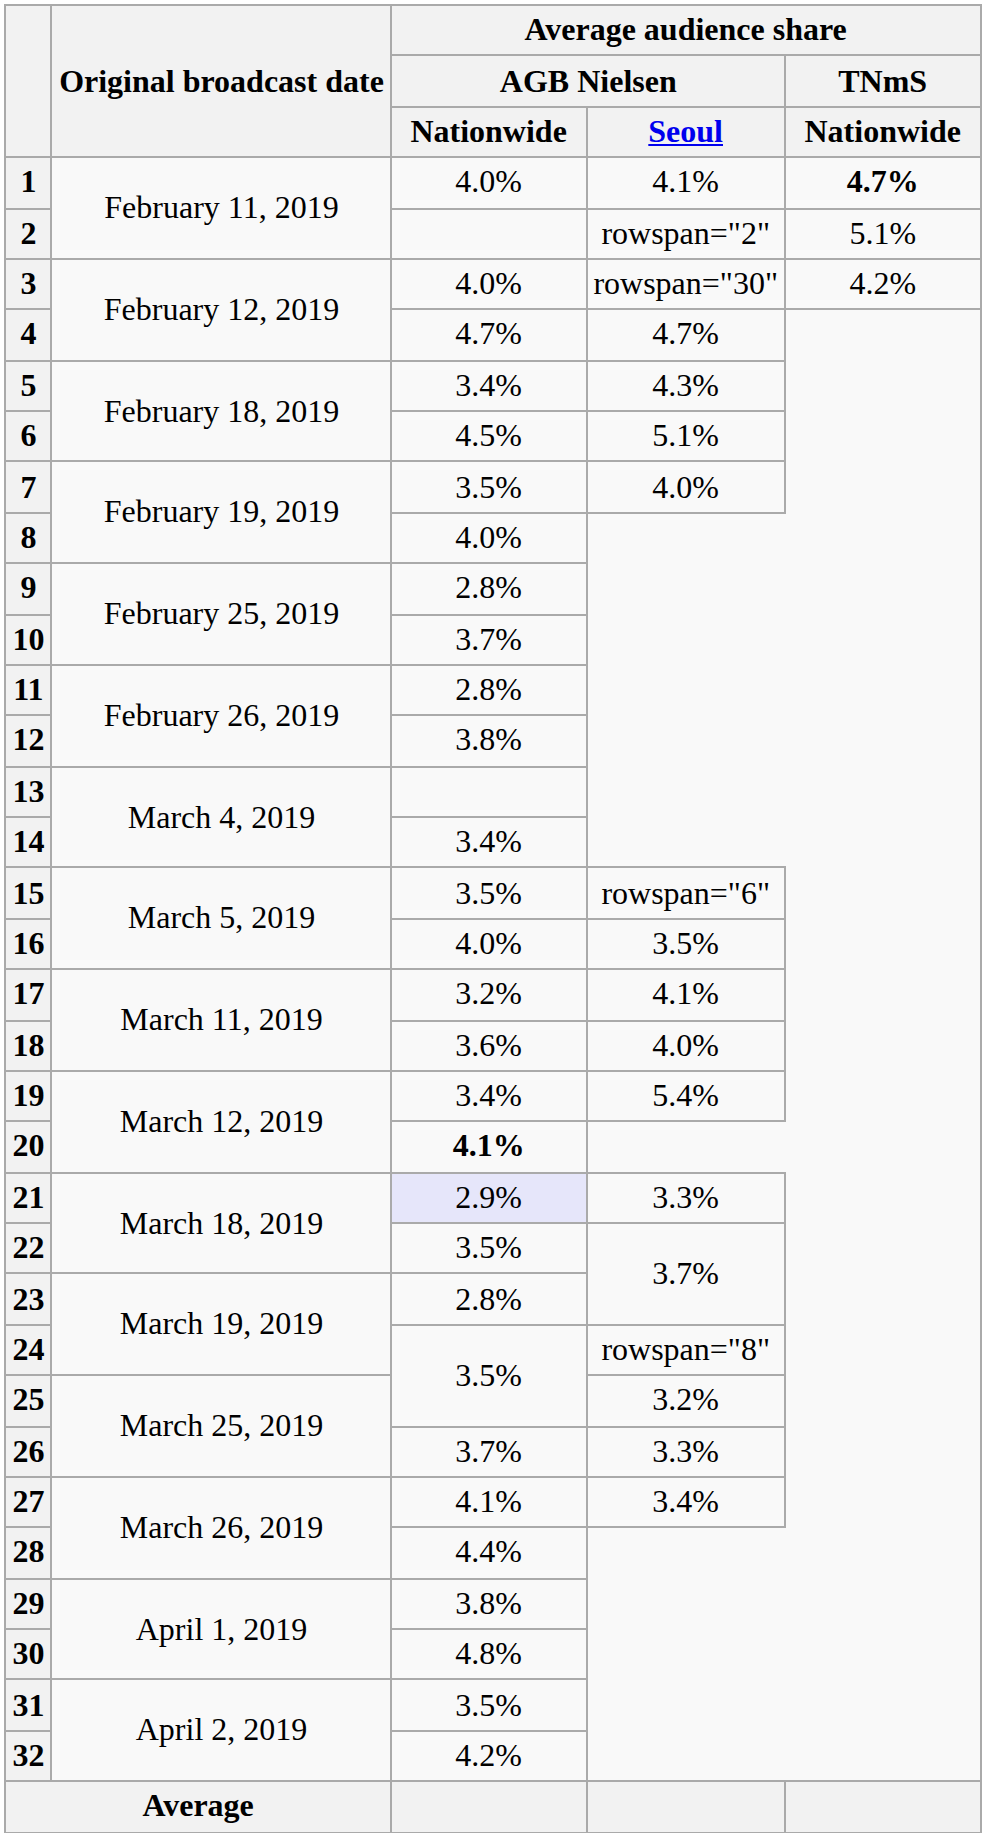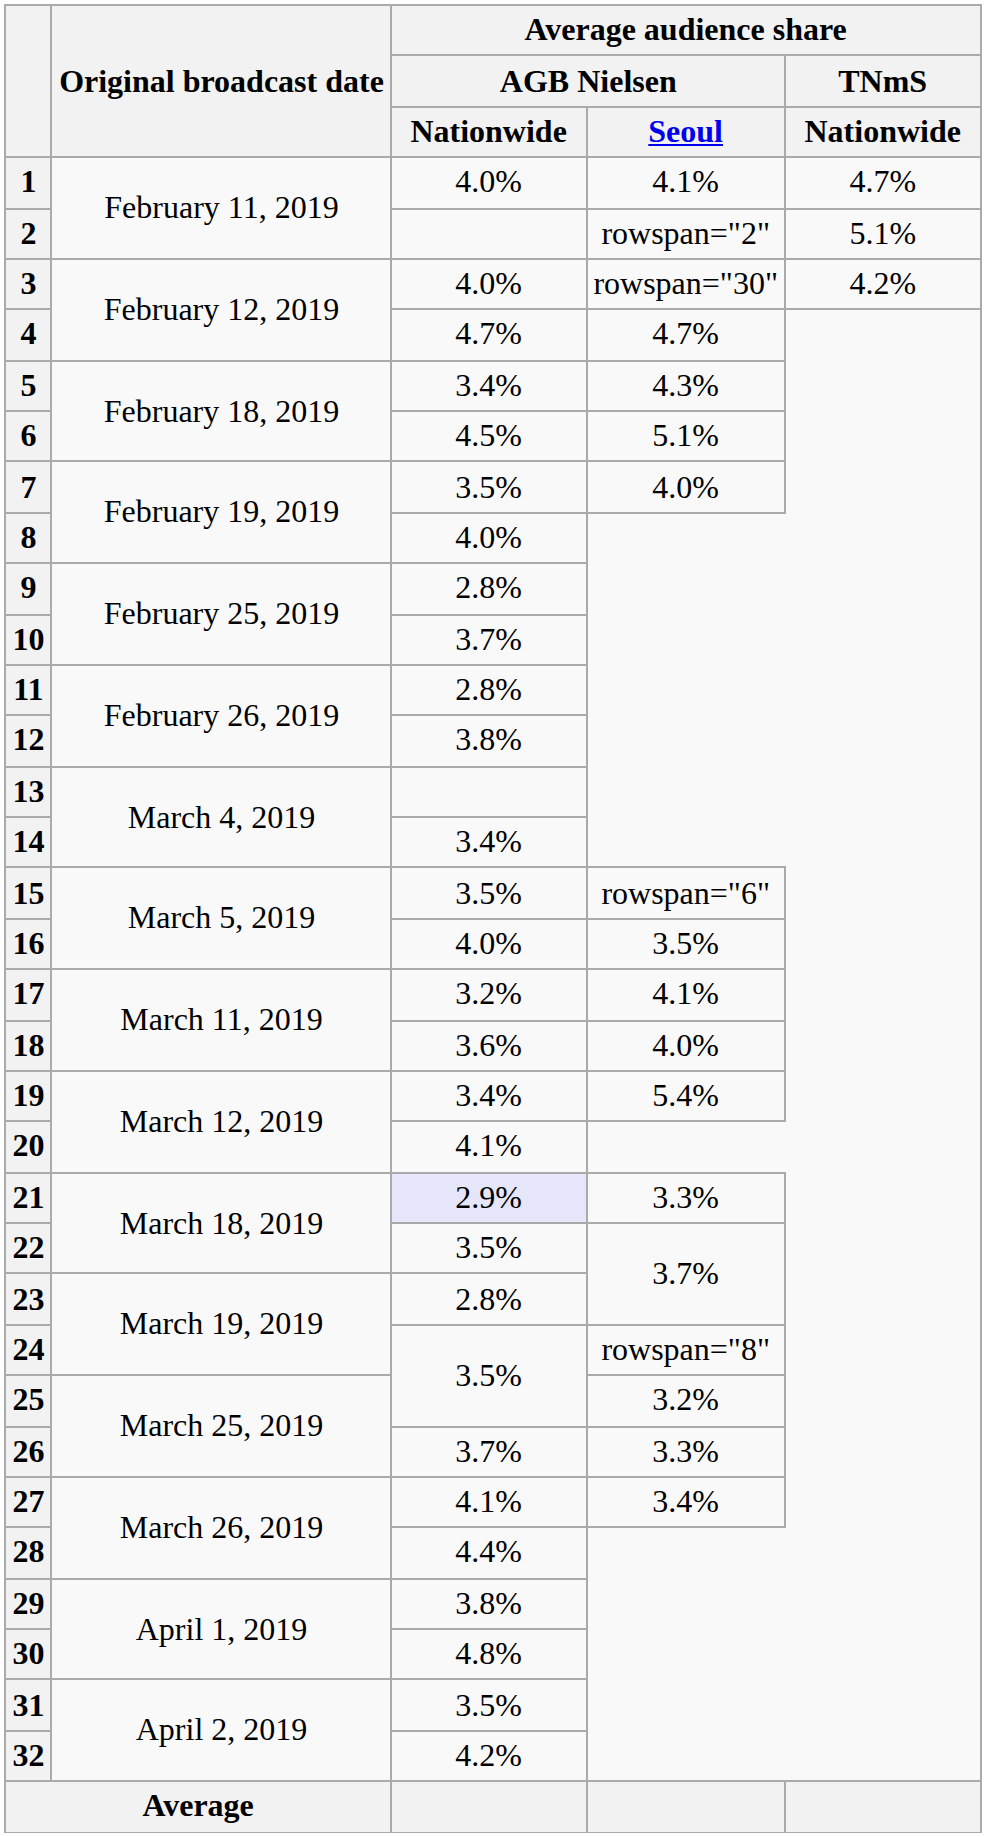(883, 182) bold -> (883, 182) normal
(489, 1146) bold -> (489, 1146) normal
